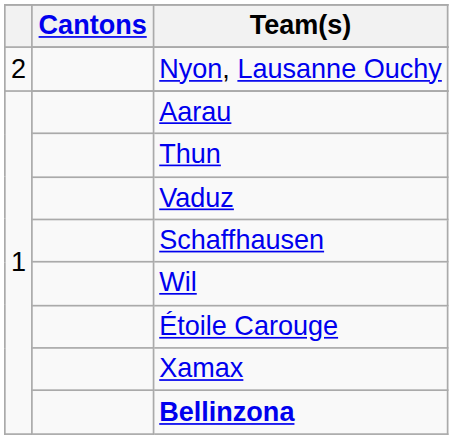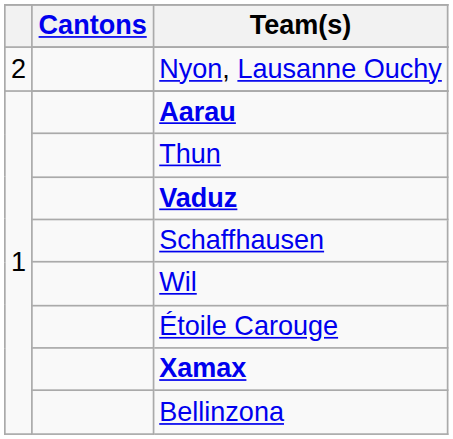(195, 111) normal -> (198, 111) bold
(197, 197) normal -> (198, 197) bold
(201, 369) normal -> (203, 369) bold
(227, 411) bold -> (222, 411) normal
